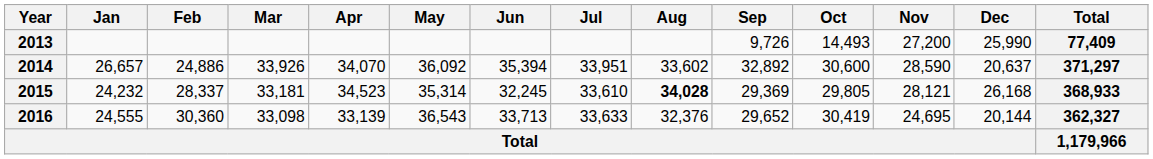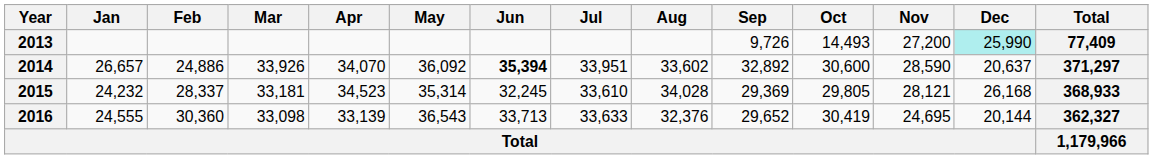(1007, 42) no background -> (1007, 42) paleturquoise background
(523, 67) normal -> (523, 67) bold
(685, 92) bold -> (685, 92) normal
